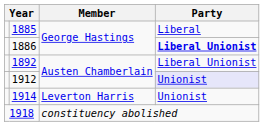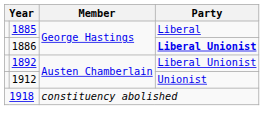(182, 80) lavender background -> (182, 80) no background
- row: (24, 96)
